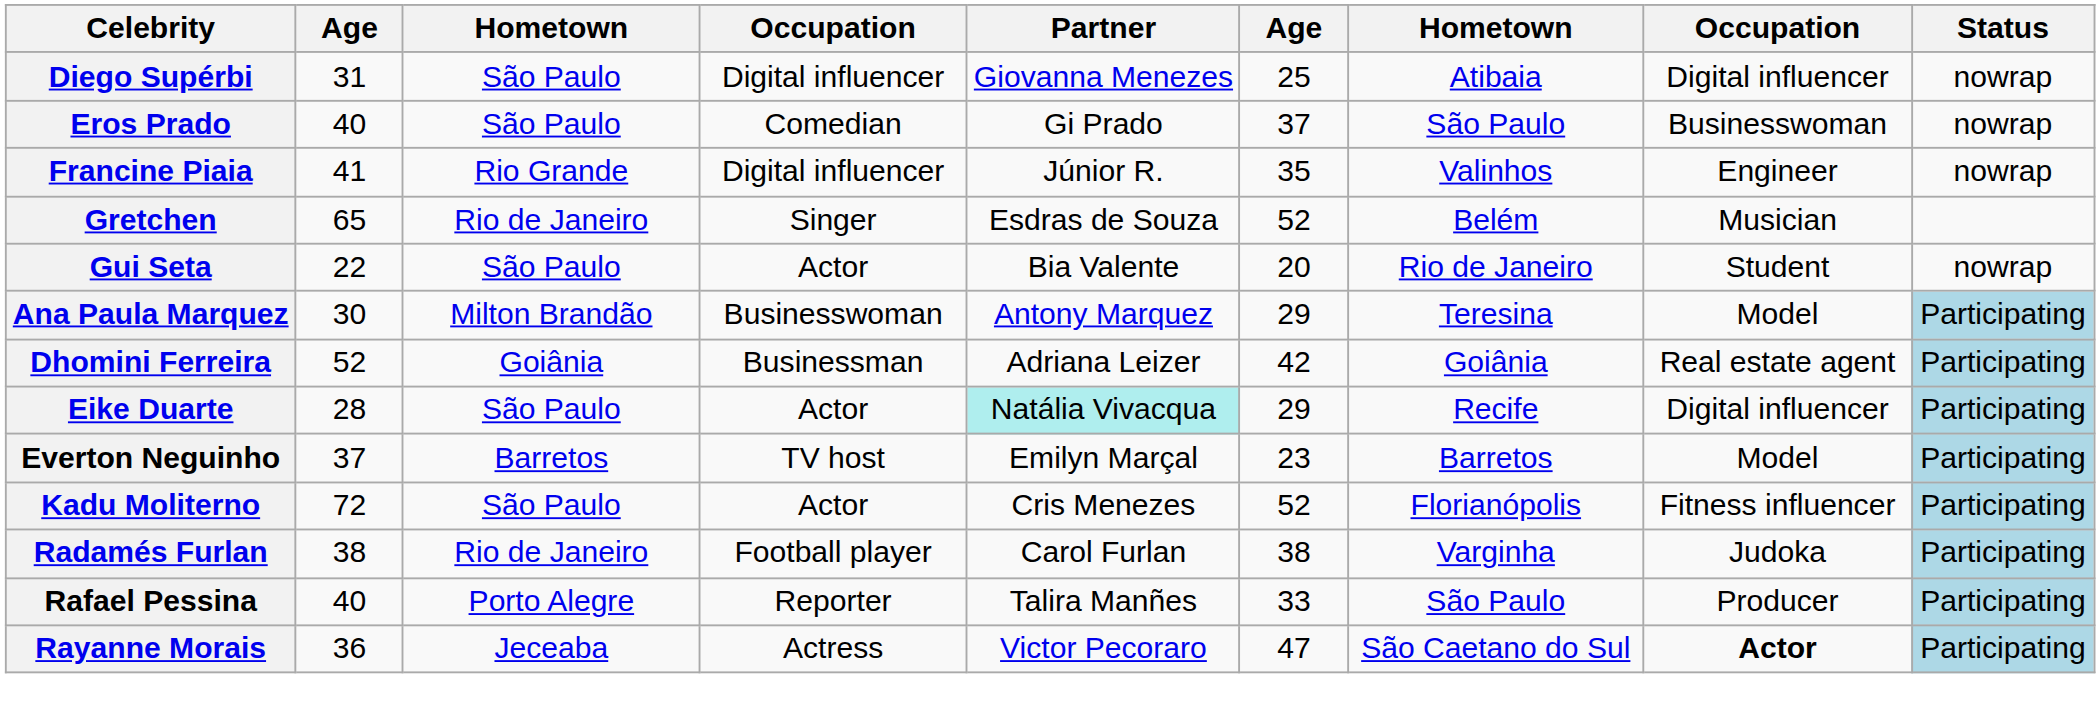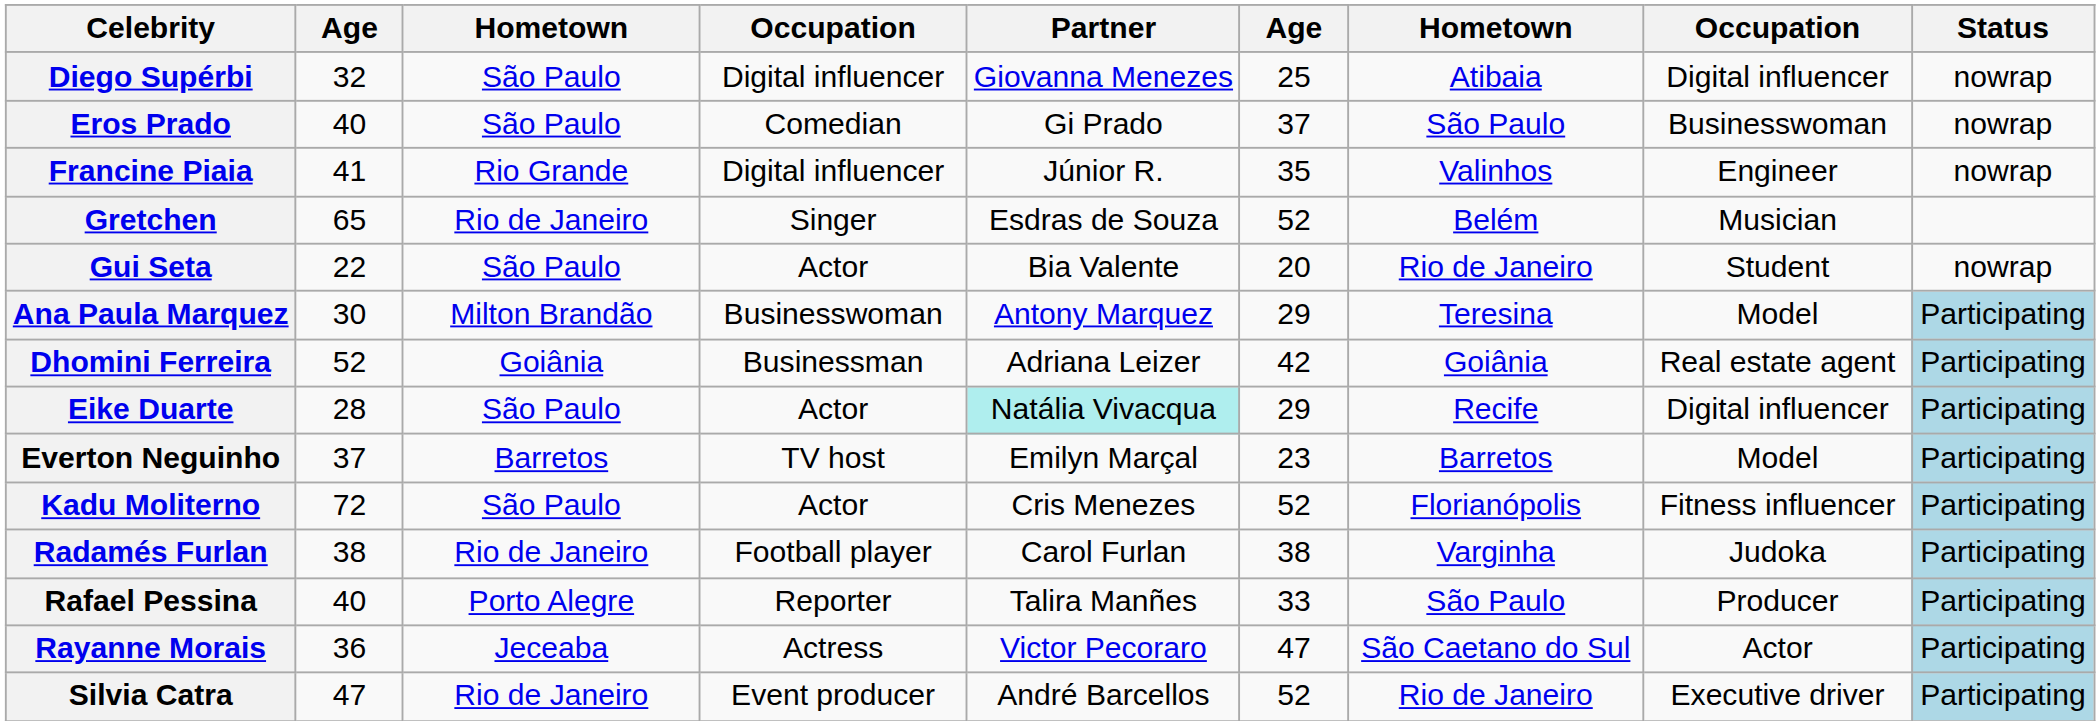(349, 76) 31 -> (349, 76) 32
(1778, 648) bold -> (1778, 648) normal
+ row: (151, 696)
